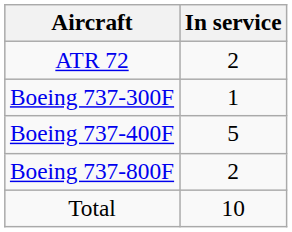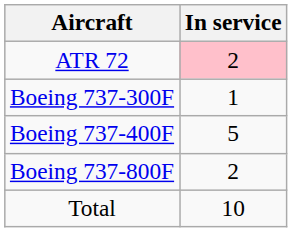(233, 60) no background -> (233, 60) pink background
